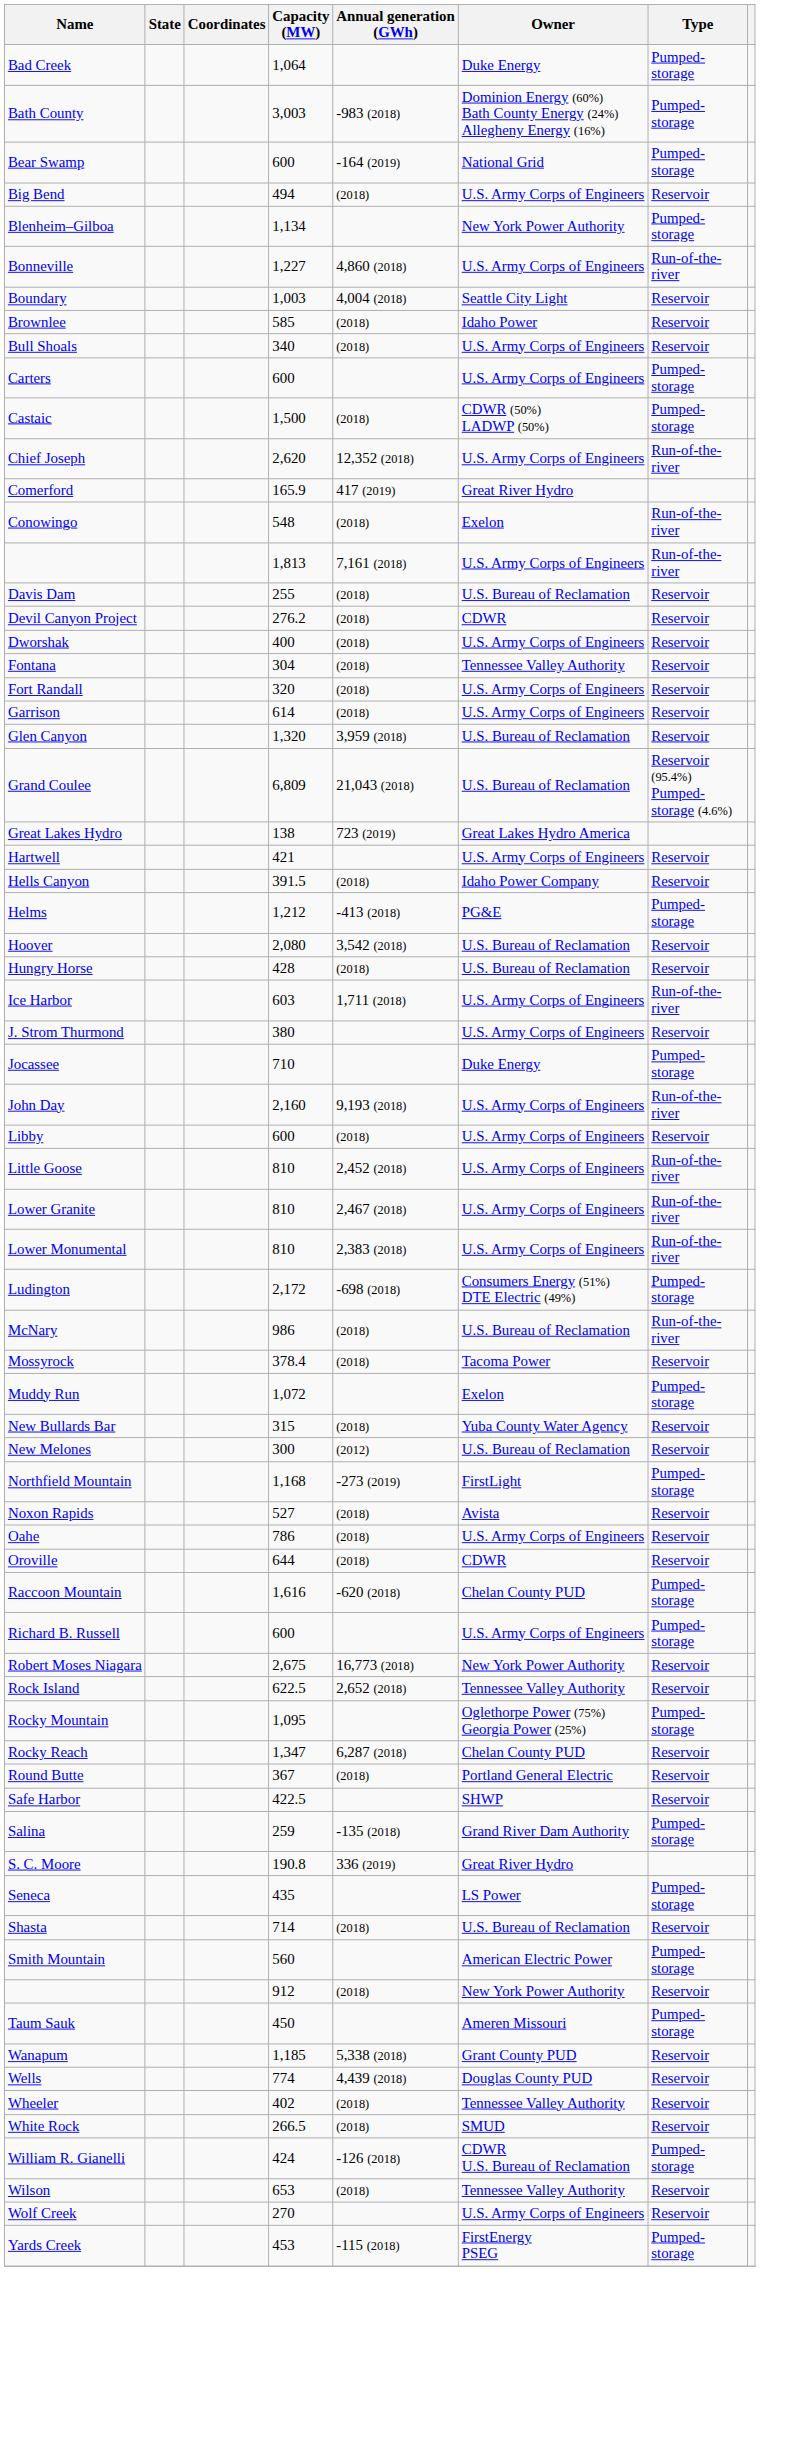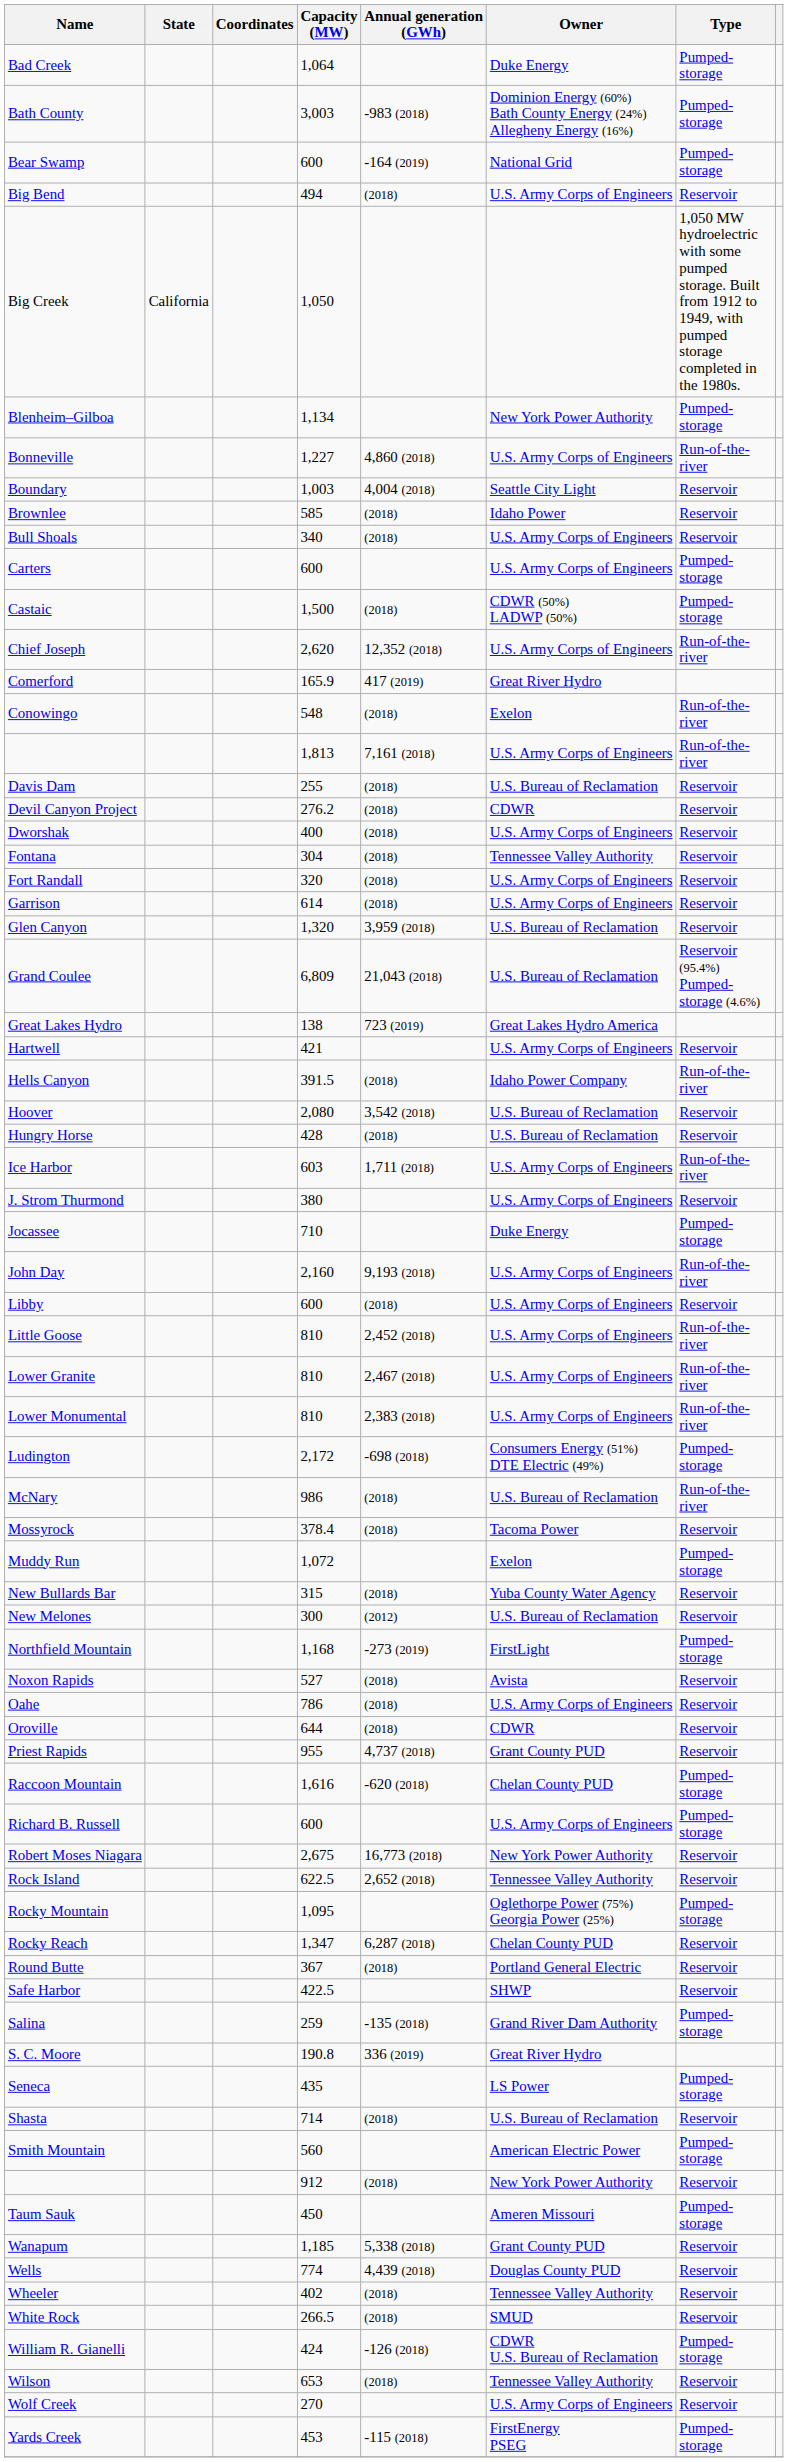+ row: (38, 301)
(680, 880) Reservoir -> (714, 1080) Run-of-the-river
- row: (27, 912)
+ row: (47, 1751)
